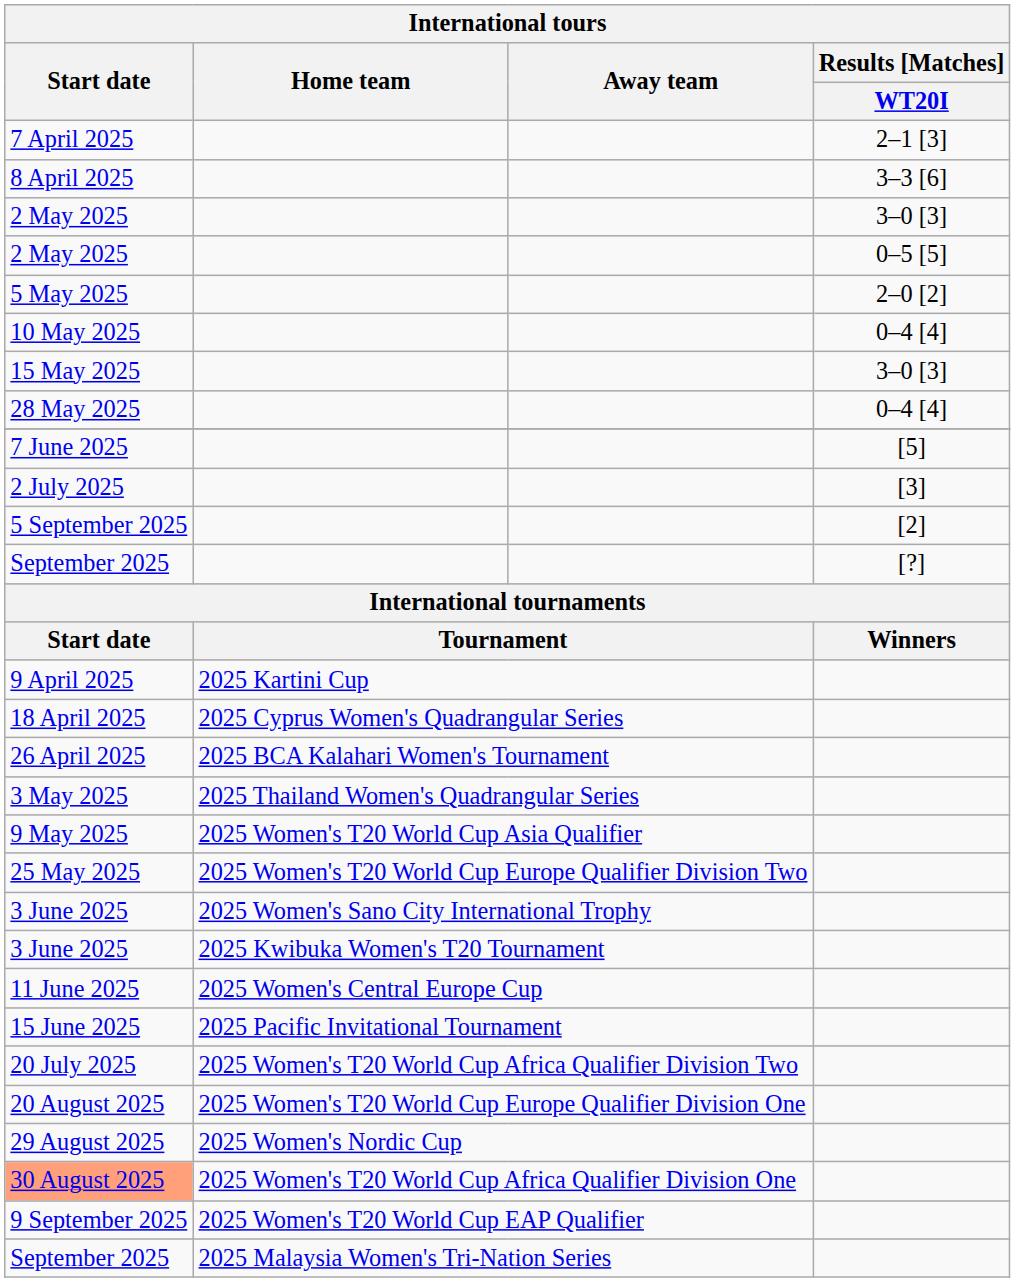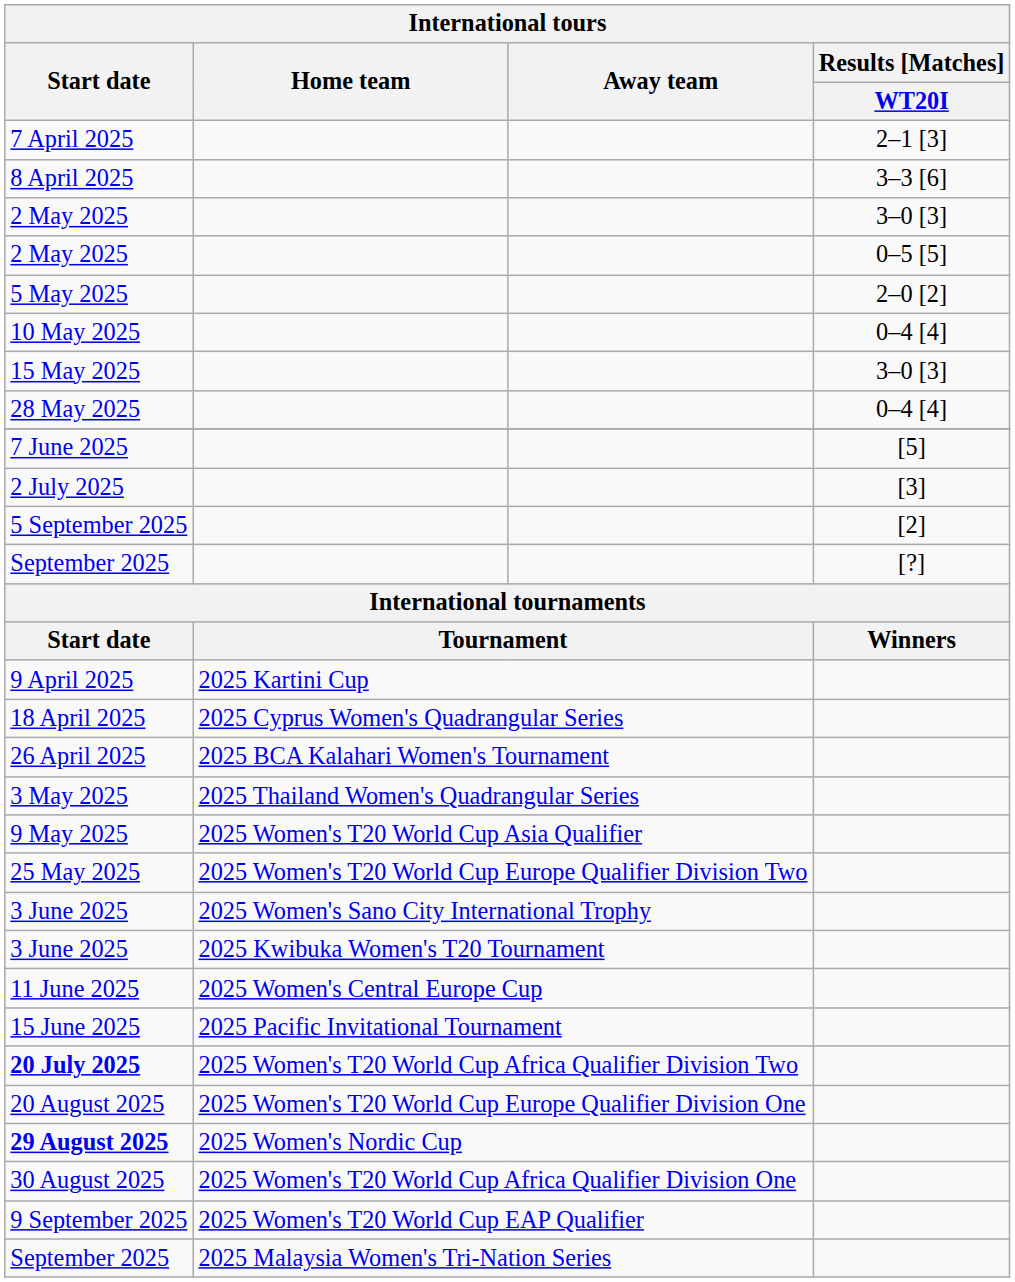(73, 1065) normal -> (75, 1065) bold
(87, 1142) normal -> (89, 1142) bold
(87, 1180) lightsalmon background -> (87, 1180) no background
